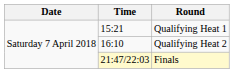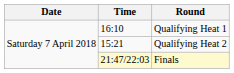(112, 28) 15:21 -> (112, 28) 16:10
(112, 44) 16:10 -> (112, 44) 15:21
